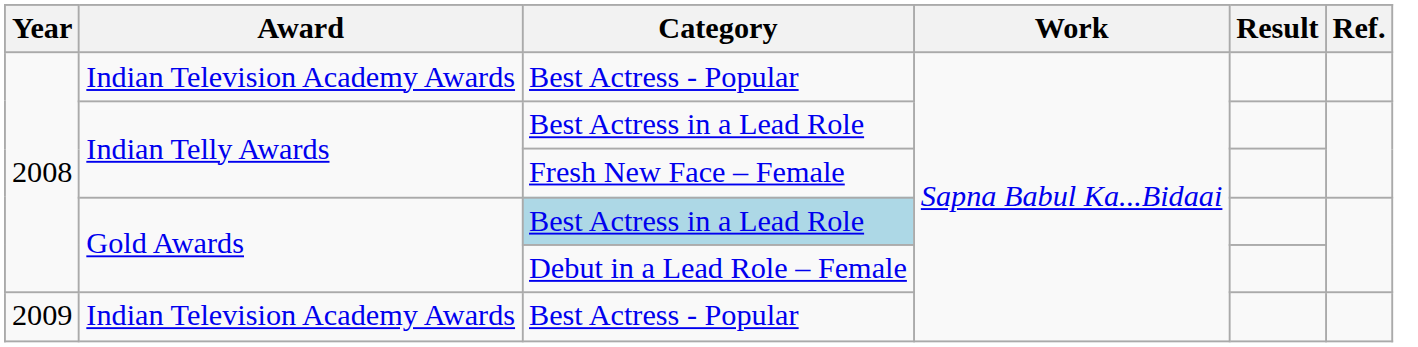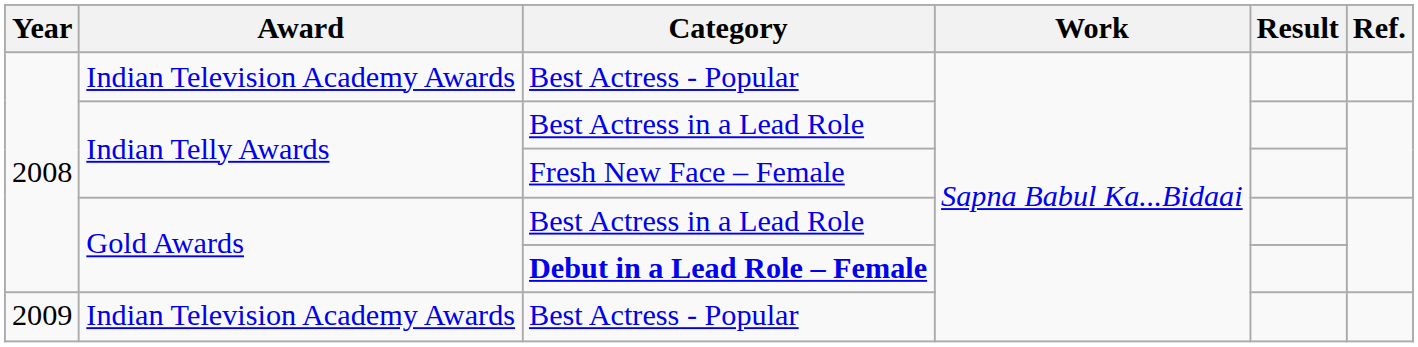(697, 220) lightblue background -> (697, 220) no background
(718, 268) normal -> (728, 268) bold
